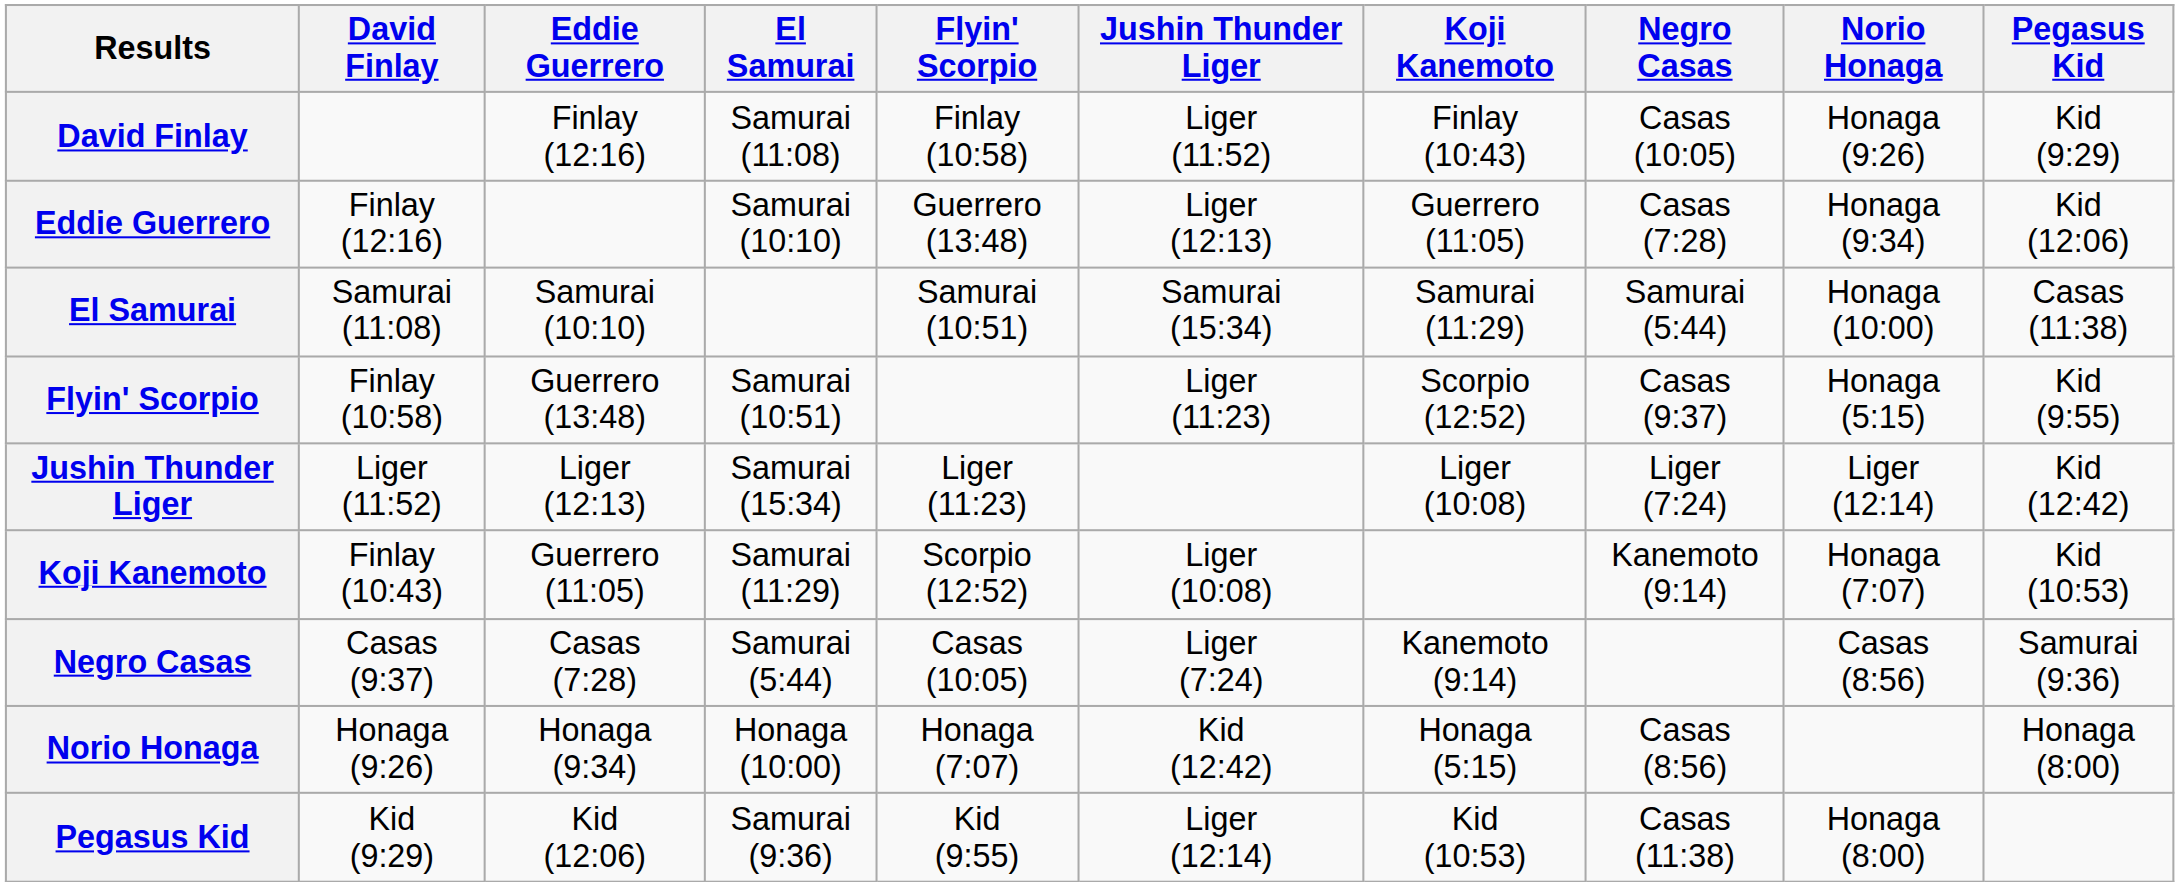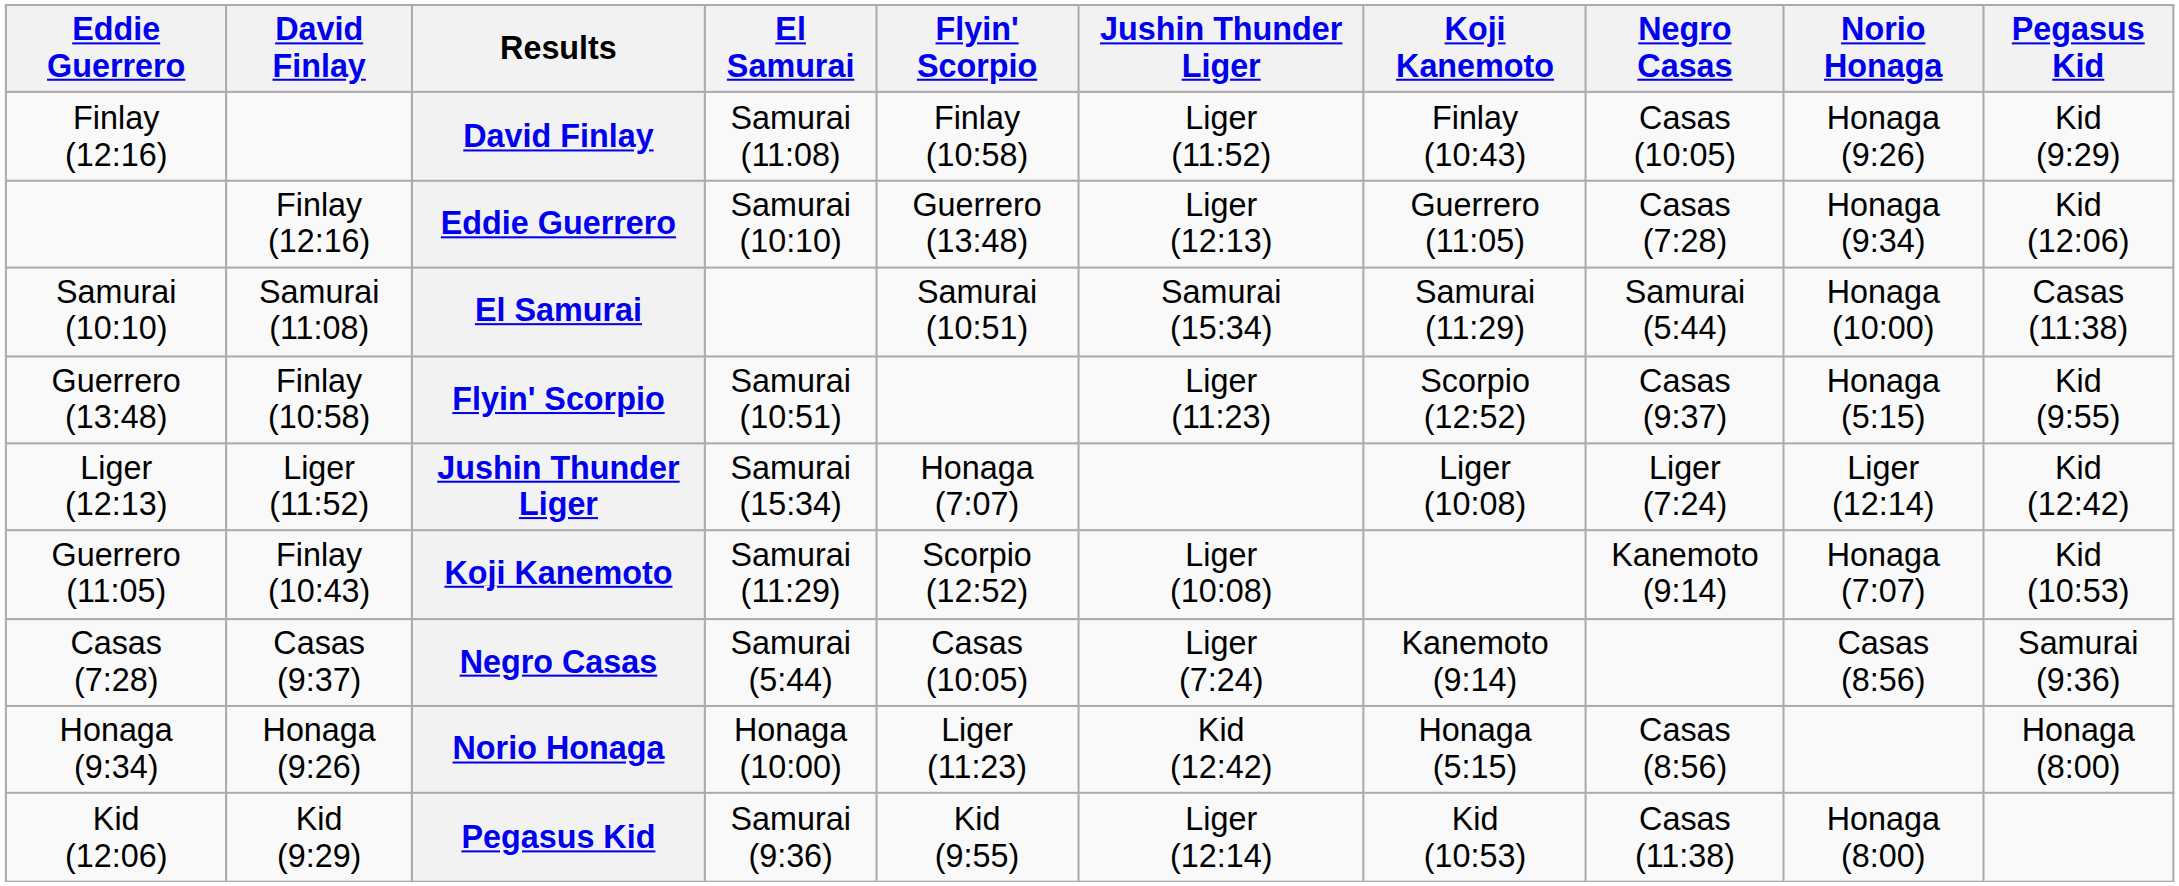columns swapped: (153, 48) <-> (595, 48)
(977, 486) Liger (11:23) -> (977, 486) Honaga (7:07)
(977, 749) Honaga (7:07) -> (977, 749) Liger (11:23)
